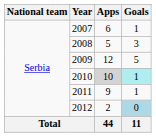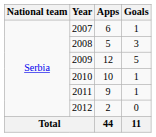(108, 76) lightgrey background -> (108, 76) no background
(136, 76) paleturquoise background -> (136, 76) no background
(136, 108) lightblue background -> (136, 108) no background
